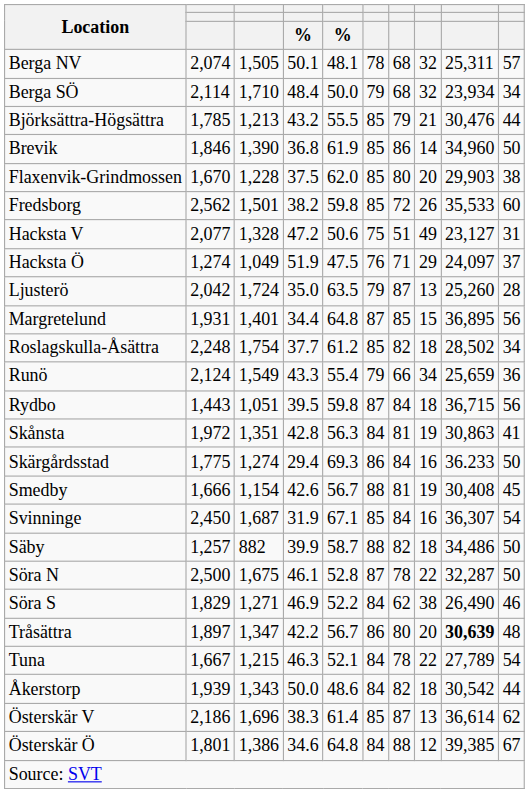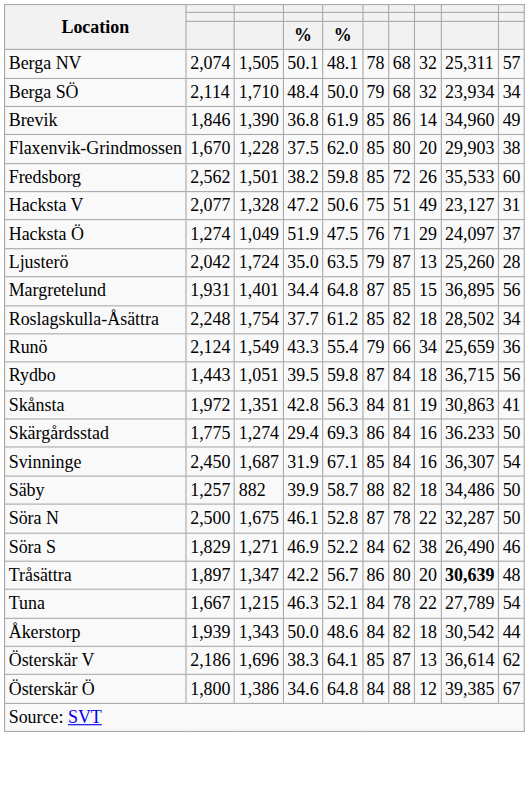- row: (86, 120)
(512, 148) 50 -> (512, 120) 49
- row: (38, 489)
(343, 717) 61.4 -> (343, 660) 64.1
(210, 745) 1,801 -> (210, 688) 1,800
